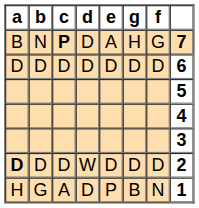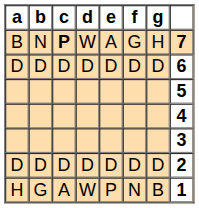columns swapped: (158, 17) <-> (134, 17)
(87, 42) D -> (87, 42) W
(17, 165) bold -> (17, 165) normal
(87, 165) W -> (87, 165) D
(87, 189) D -> (87, 189) W
